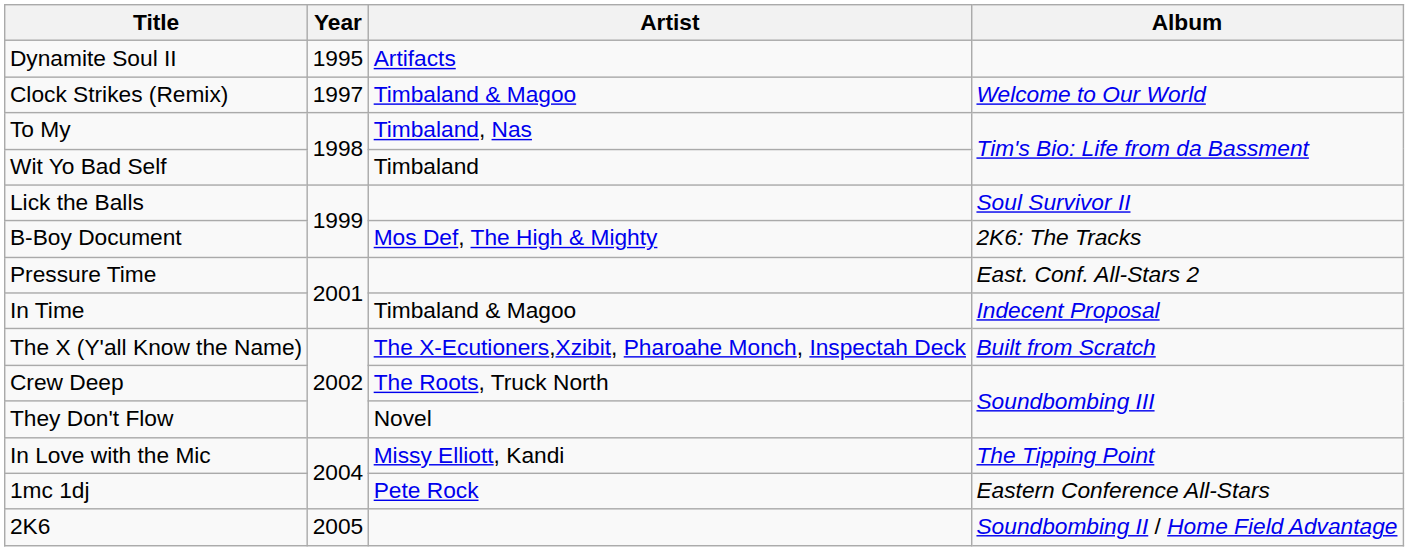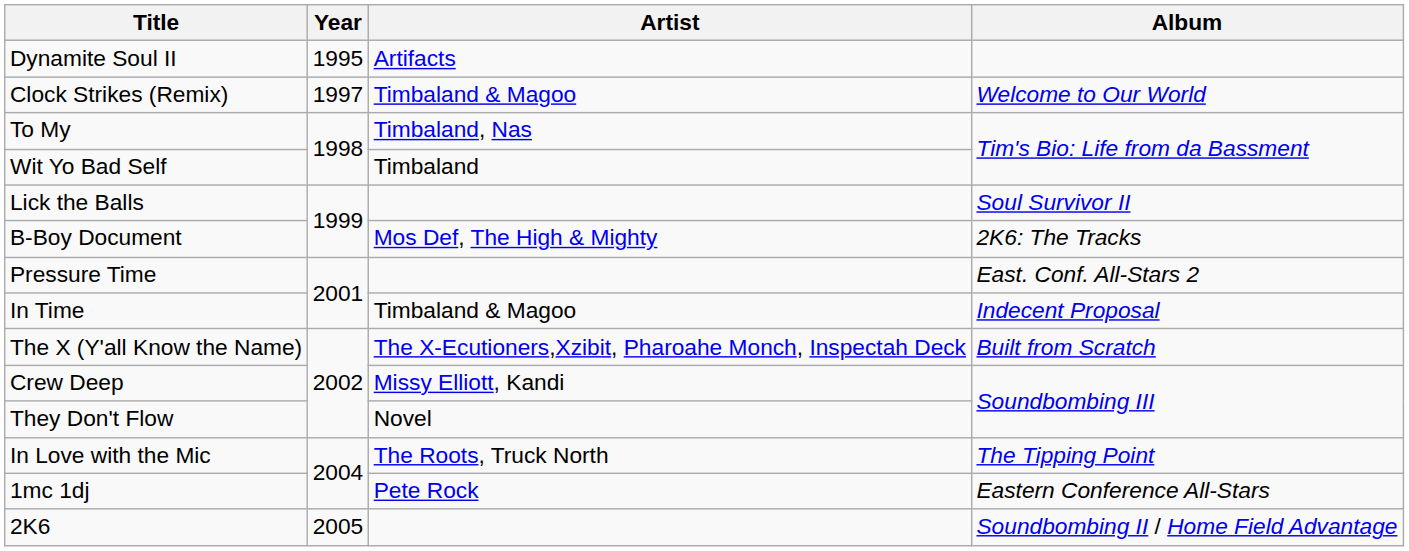(491, 382) The Roots, Truck North -> (469, 382) Missy Elliott, Kandi
(469, 454) Missy Elliott, Kandi -> (491, 454) The Roots, Truck North
